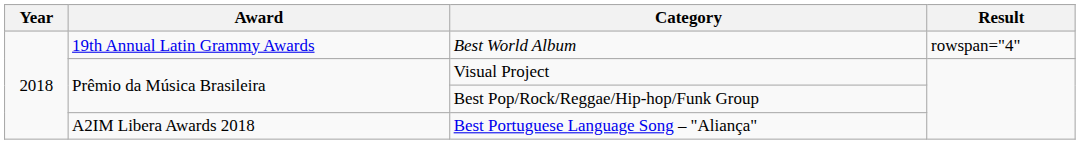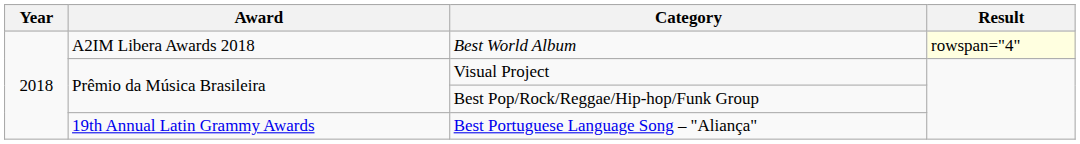(193, 44) 19th Annual Latin Grammy Awards -> (163, 44) A2IM Libera Awards 2018
(976, 44) no background -> (976, 44) lightyellow background
(163, 125) A2IM Libera Awards 2018 -> (193, 125) 19th Annual Latin Grammy Awards
